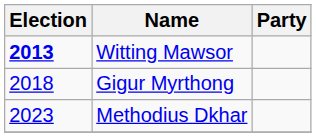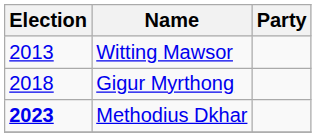(31, 52) bold -> (31, 52) normal
(31, 115) normal -> (31, 115) bold
